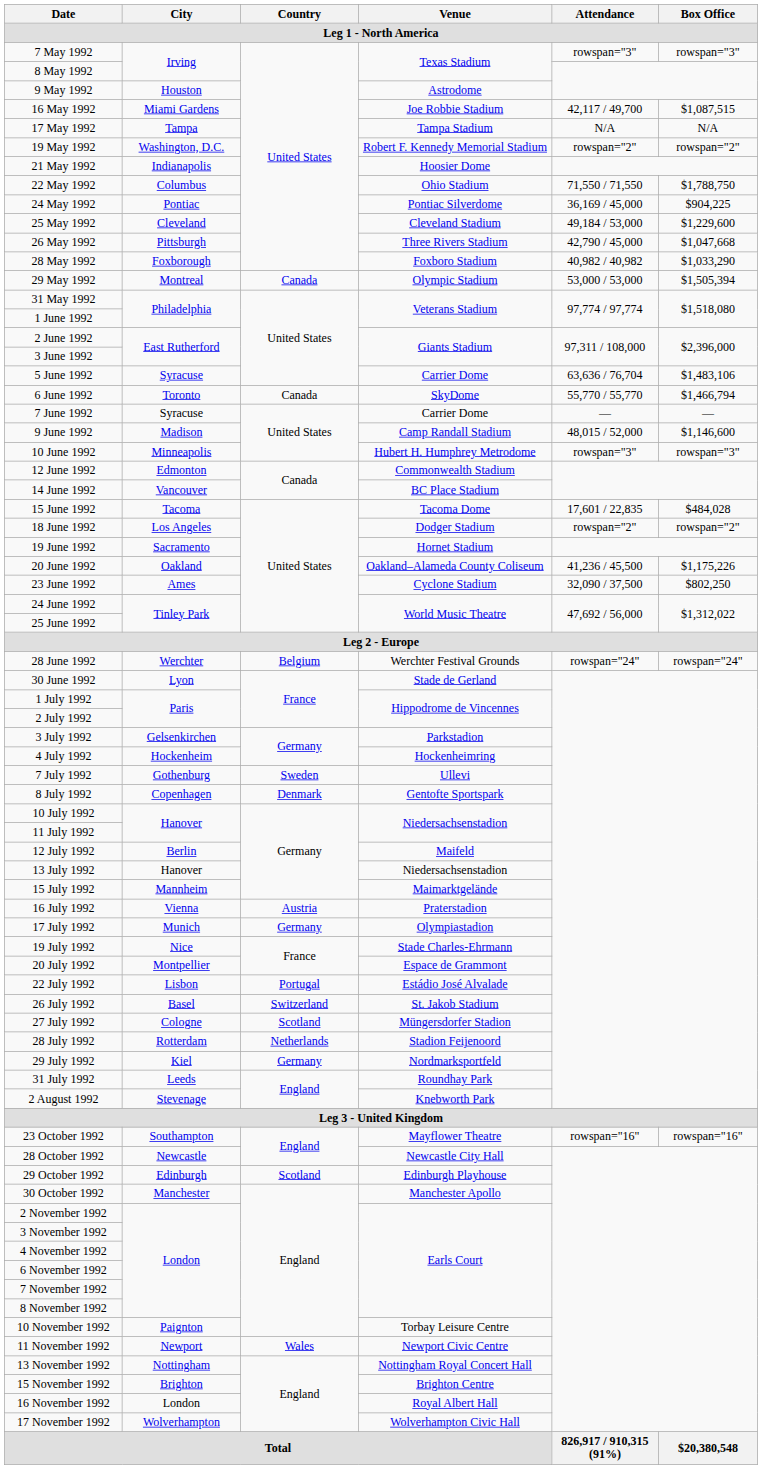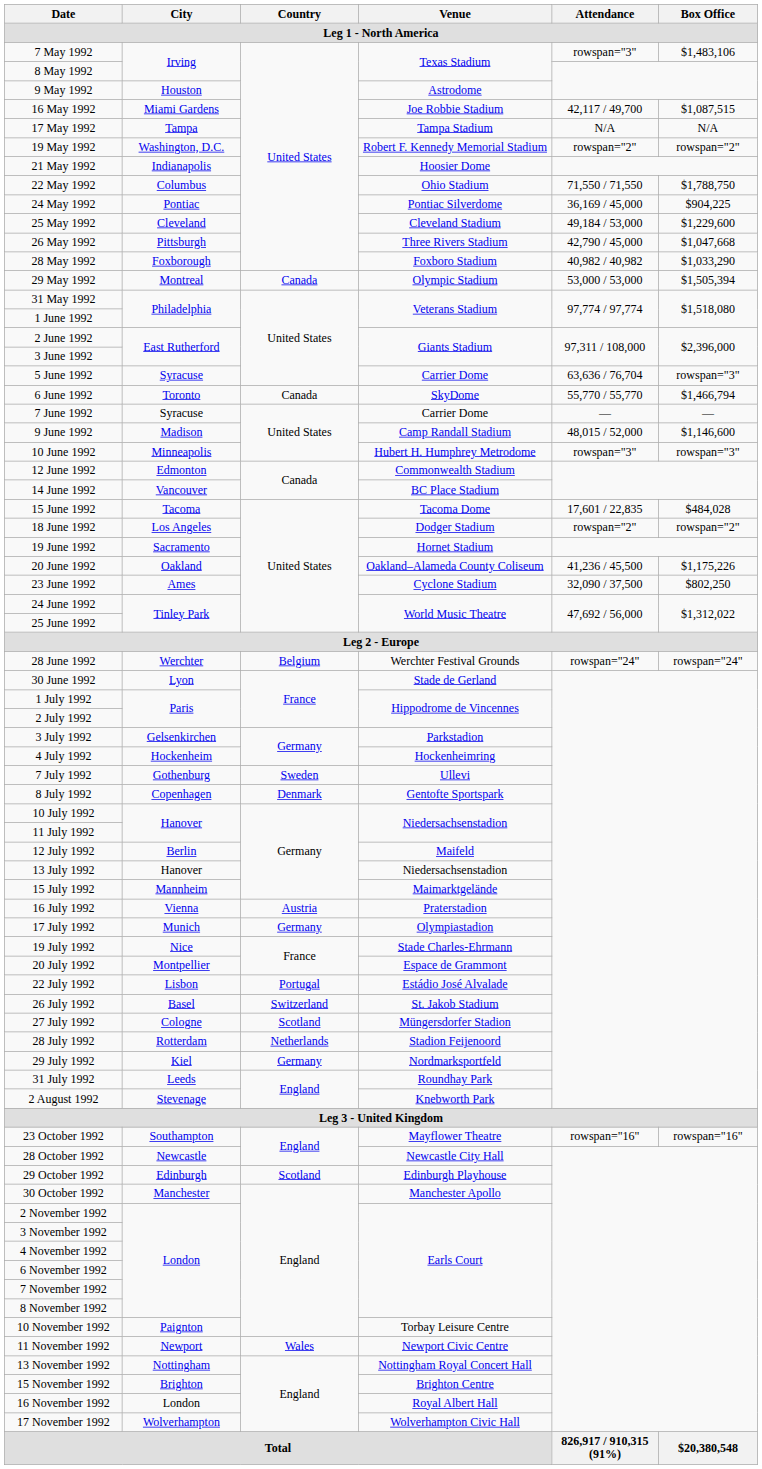(708, 52) rowspan="3" -> (708, 52) $1,483,106
(708, 375) $1,483,106 -> (708, 375) rowspan="3"
